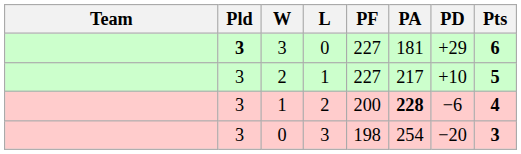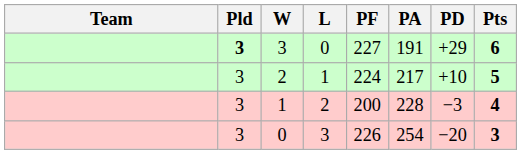(410, 47) 181 -> (410, 47) 191
(367, 76) 227 -> (367, 76) 224
(410, 105) bold -> (410, 105) normal
(453, 105) −6 -> (453, 105) −3
(367, 134) 198 -> (367, 134) 226
